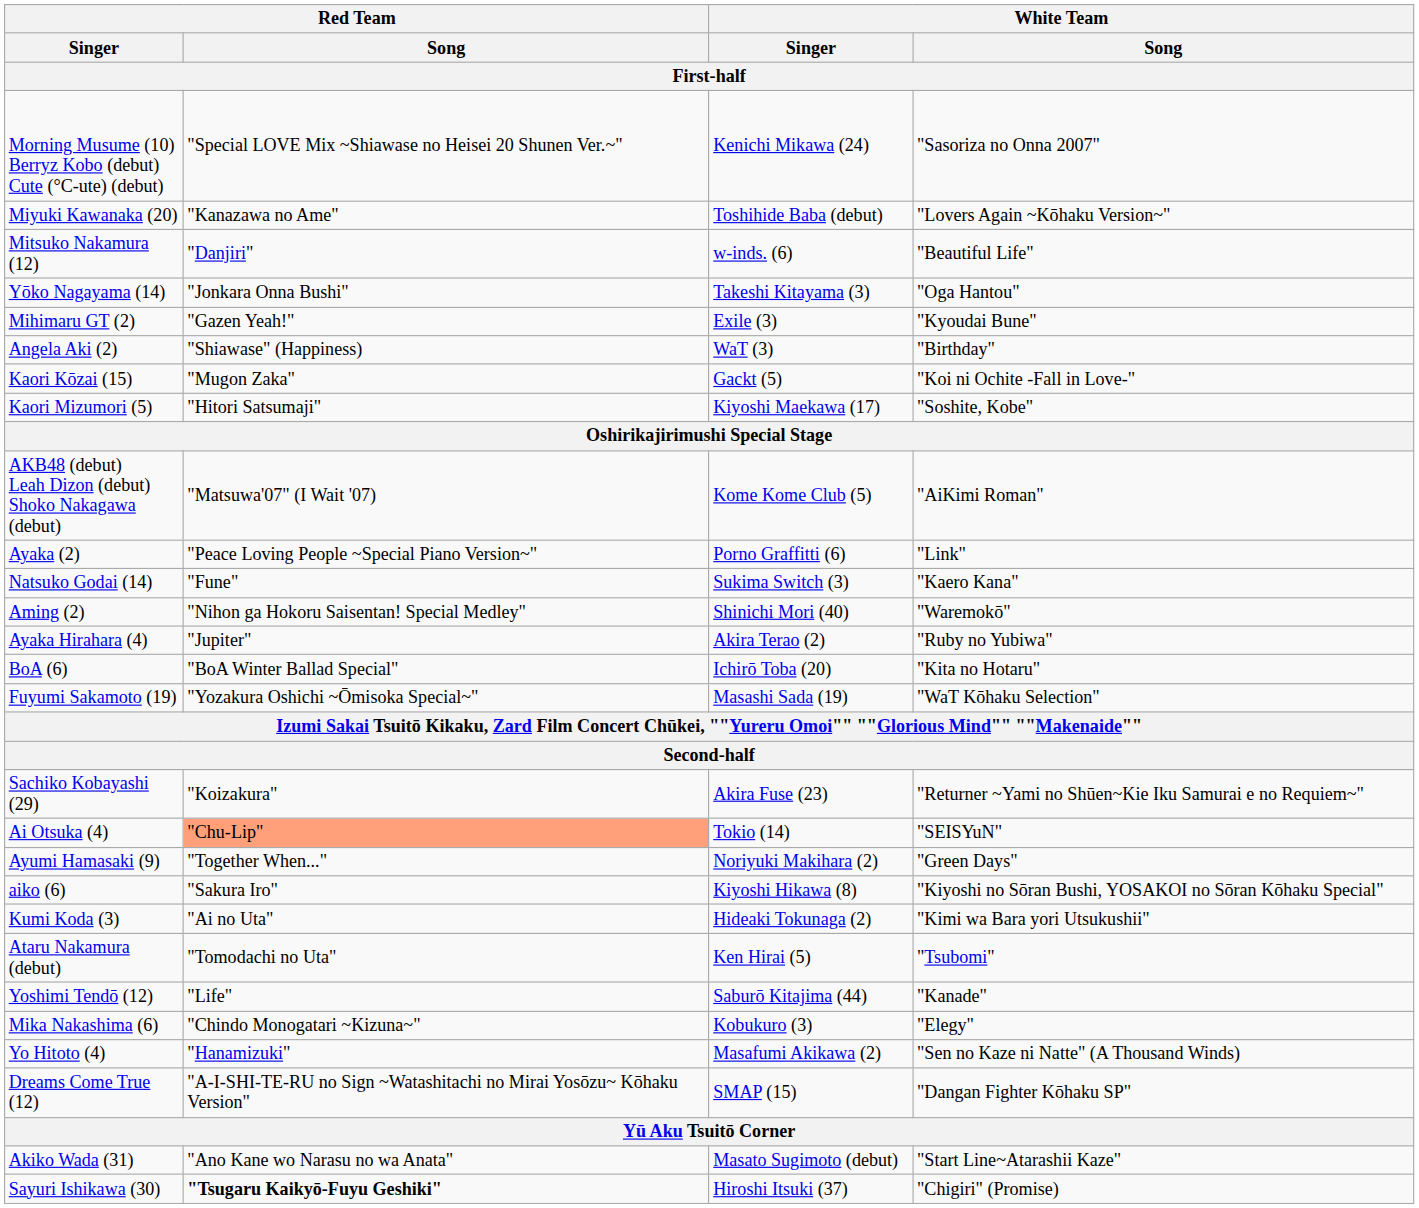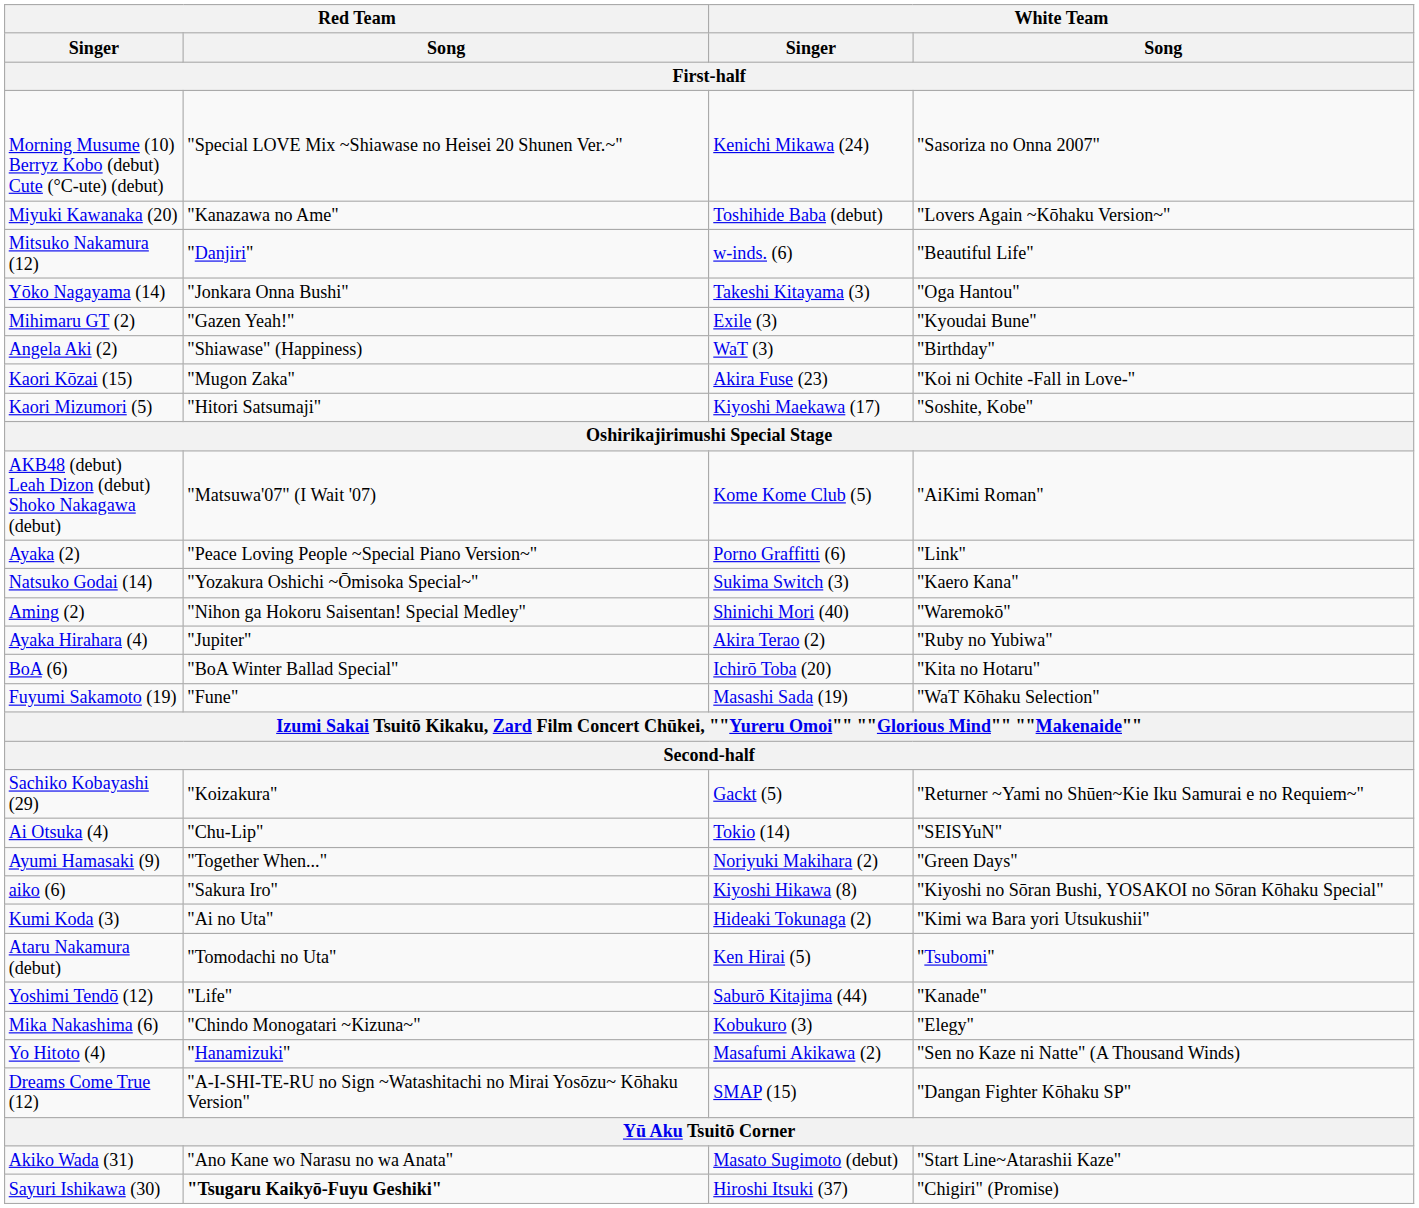(748, 378) Gackt (5) -> (771, 378) Akira Fuse (23)
(213, 582) "Fune" -> (333, 582) "Yozakura Oshichi ~Ōmisoka Special~"
(333, 697) "Yozakura Oshichi ~Ōmisoka Special~" -> (213, 697) "Fune"
(771, 793) Akira Fuse (23) -> (748, 793) Gackt (5)
(225, 832) lightsalmon background -> (225, 832) no background
